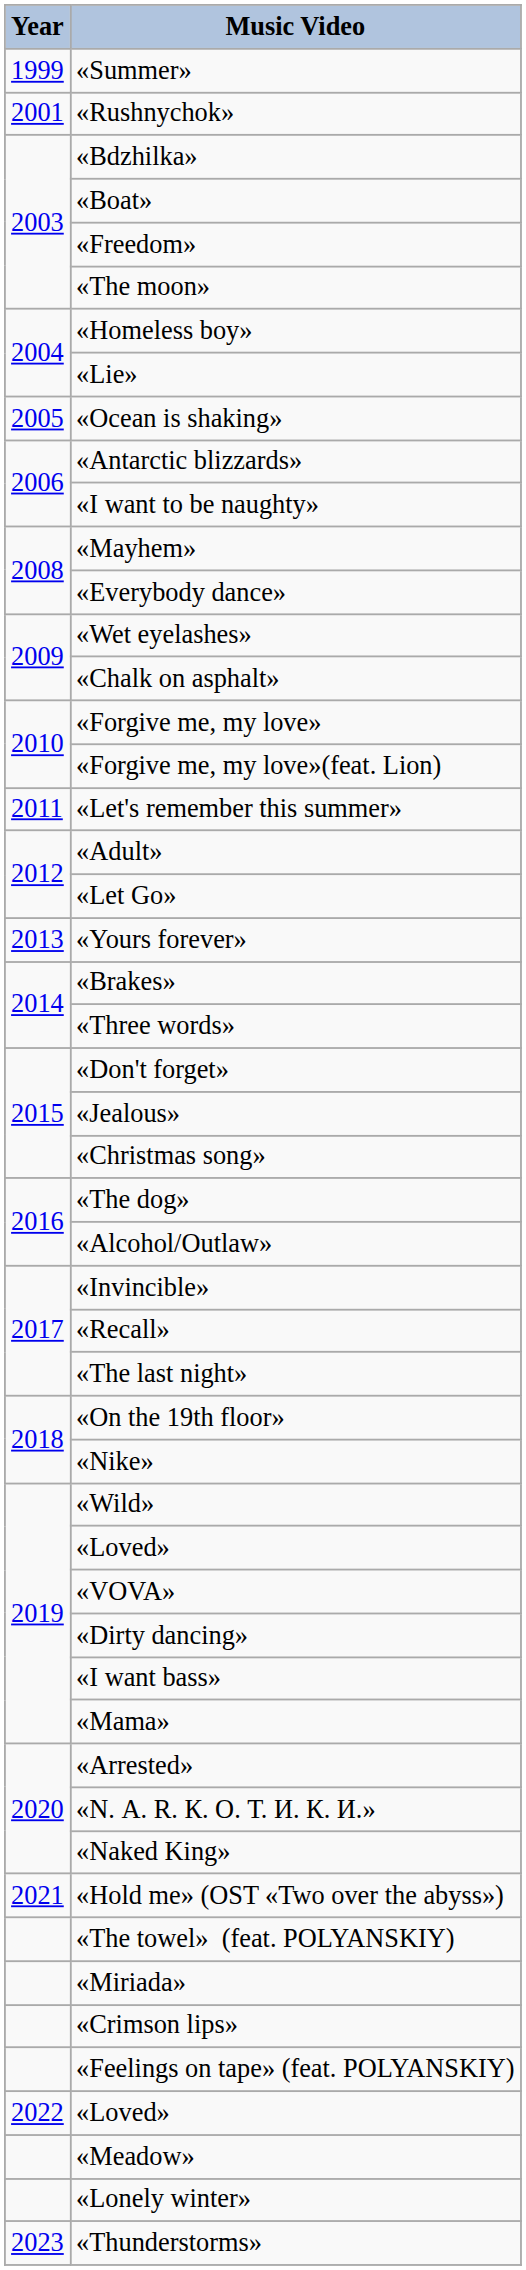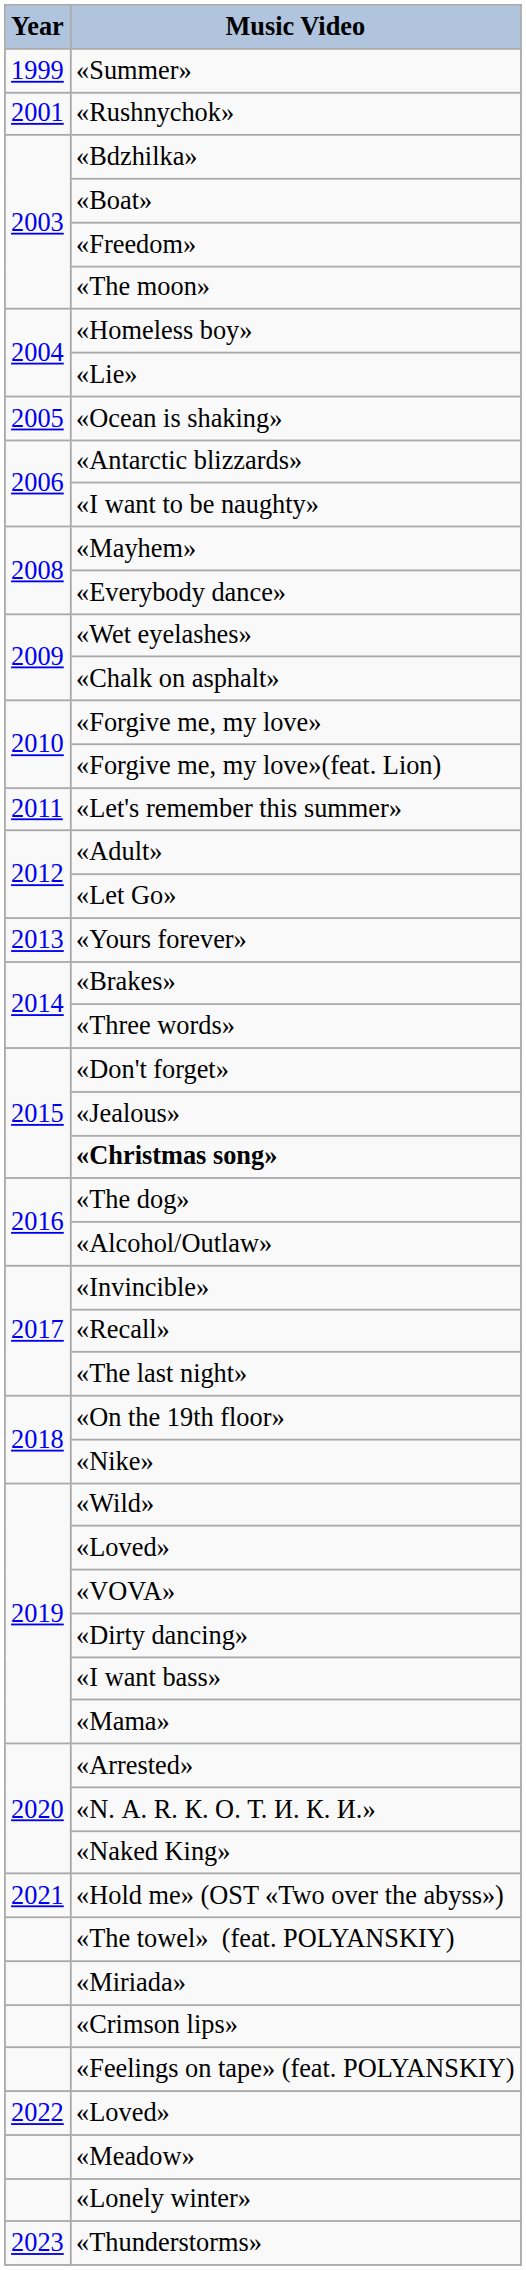(171, 1156) normal -> (177, 1156) bold
